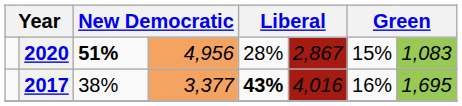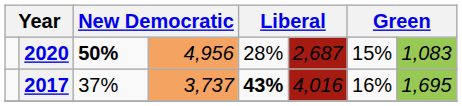(98, 53) 51% -> (98, 53) 50%
(318, 53) 2,867 -> (318, 53) 2,687
(98, 85) 38% -> (98, 85) 37%
(209, 85) 3,377 -> (209, 85) 3,737
